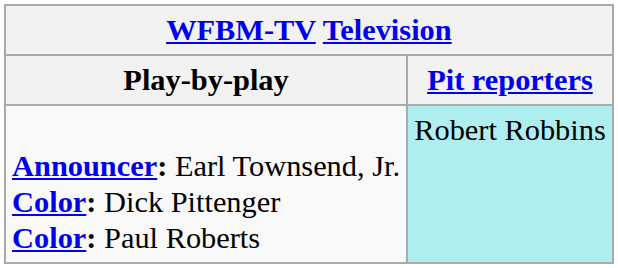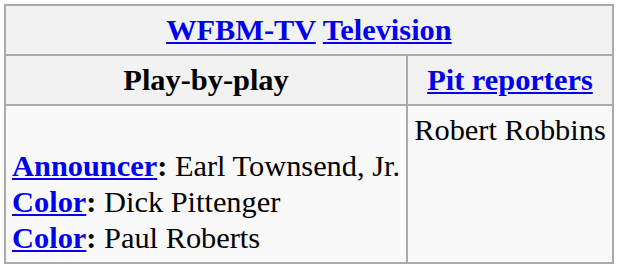(510, 130) paleturquoise background -> (510, 130) no background
